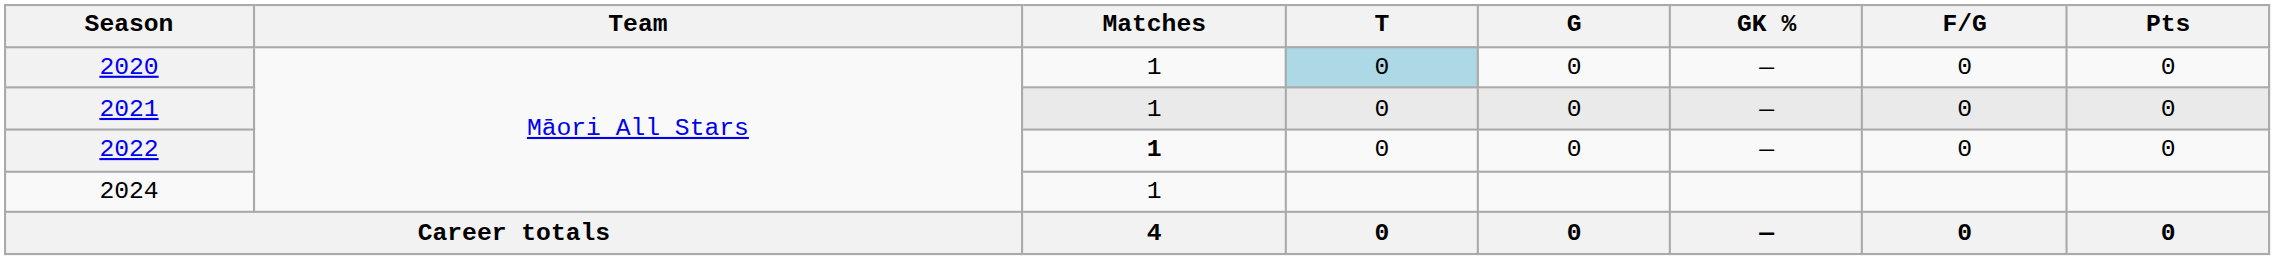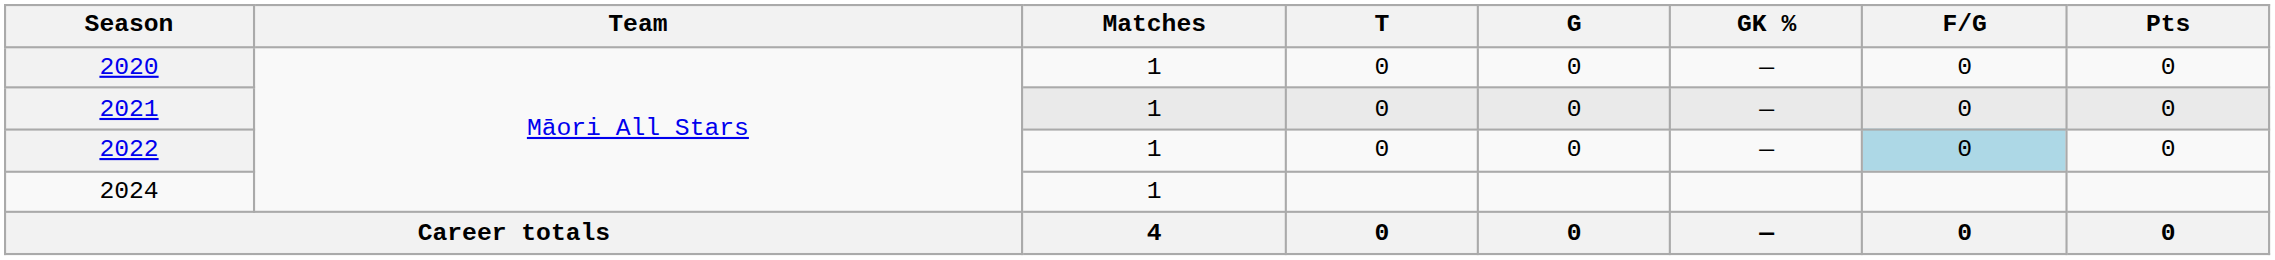(1382, 67) lightblue background -> (1382, 67) no background
(1154, 150) bold -> (1154, 150) normal
(1965, 150) no background -> (1965, 150) lightblue background
